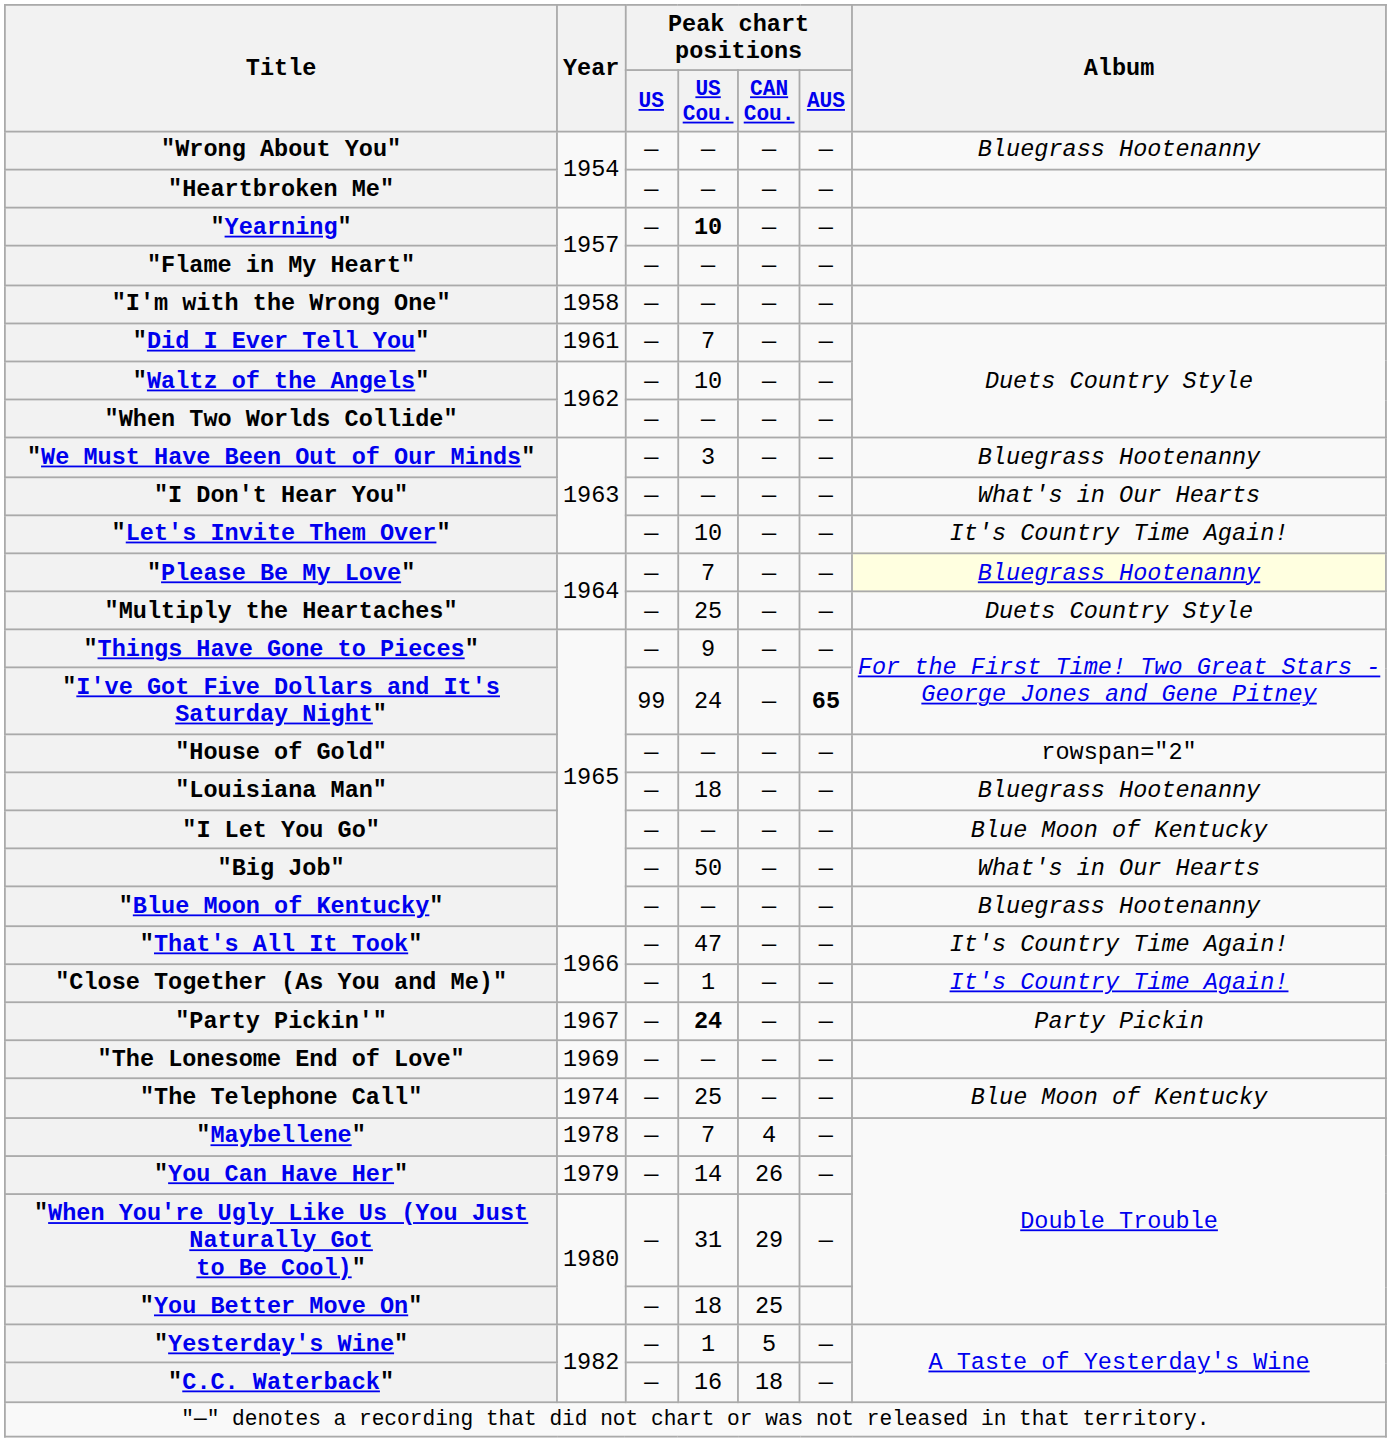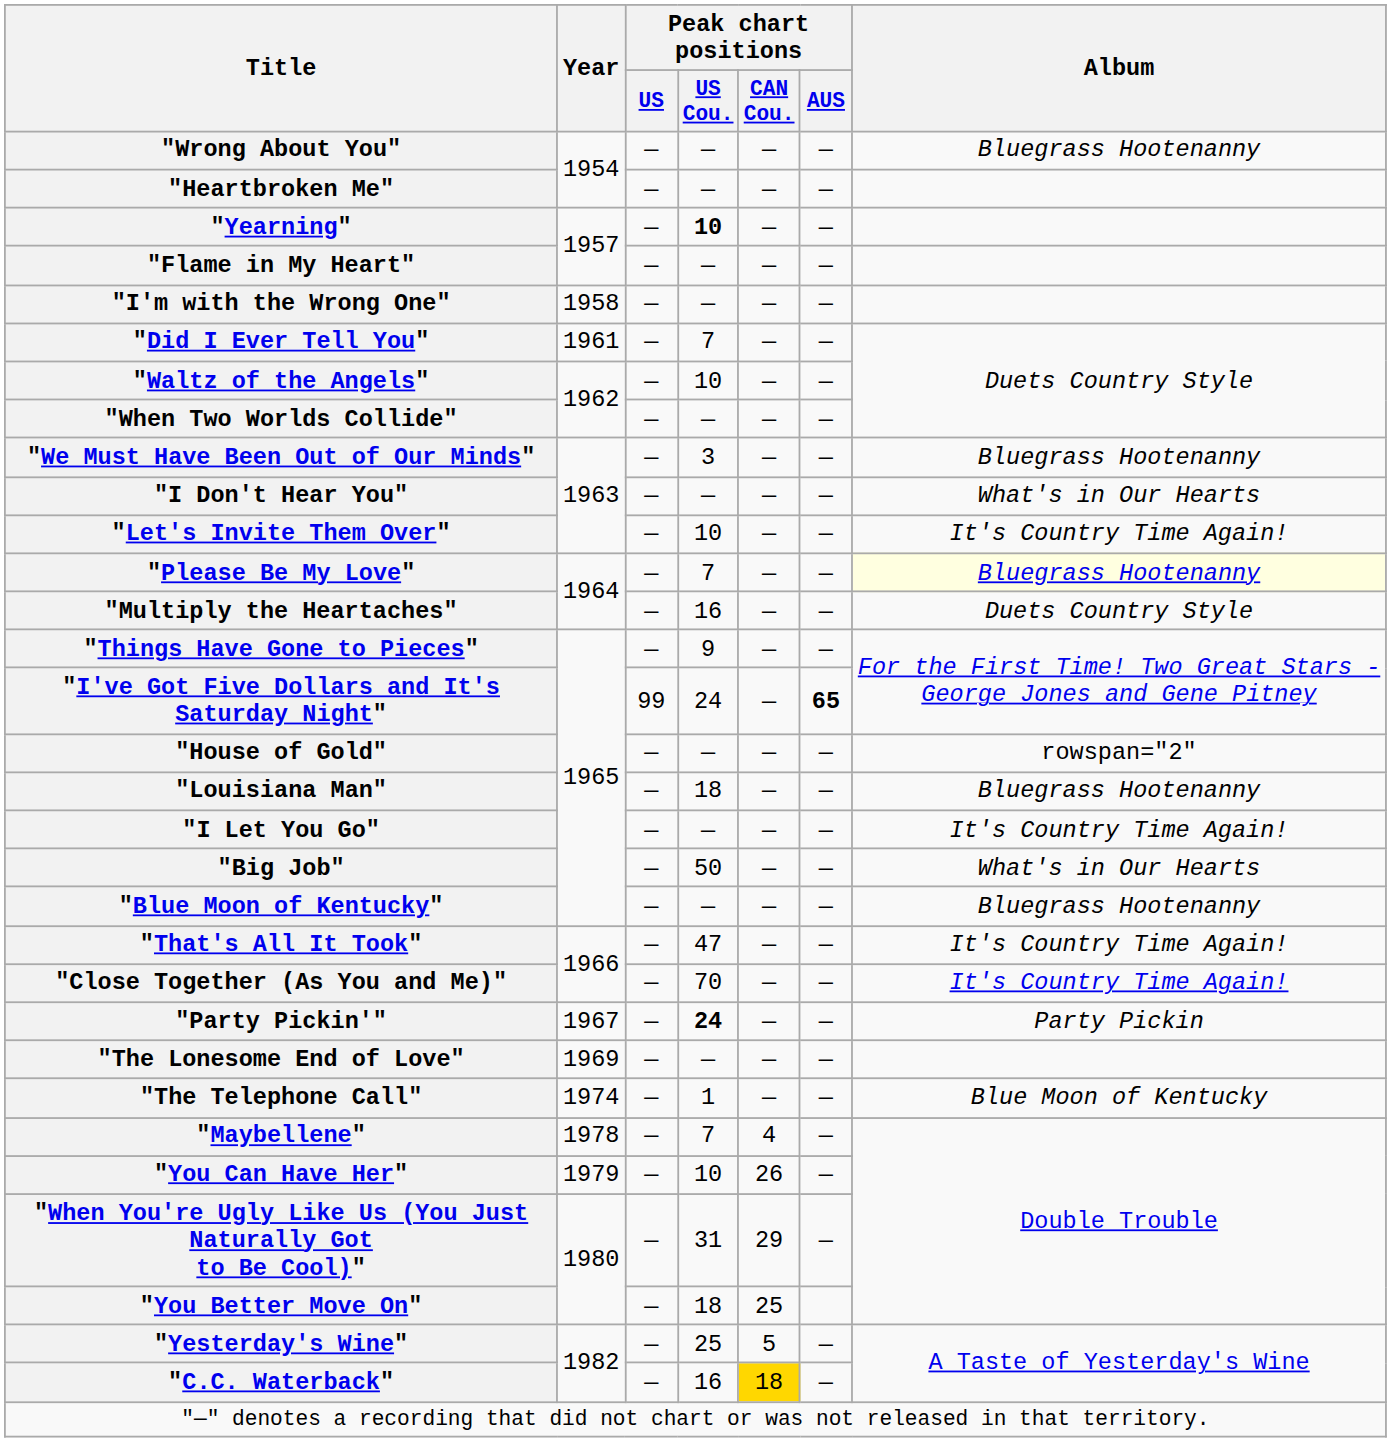(708, 611) 25 -> (708, 611) 16
(1119, 830) Blue Moon of Kentucky -> (1119, 830) It's Country Time Again!
(708, 983) 1 -> (708, 983) 70
(708, 1098) 25 -> (708, 1098) 1
(708, 1175) 14 -> (708, 1175) 10
(708, 1344) 1 -> (708, 1344) 25
(769, 1382) no background -> (769, 1382) gold background
